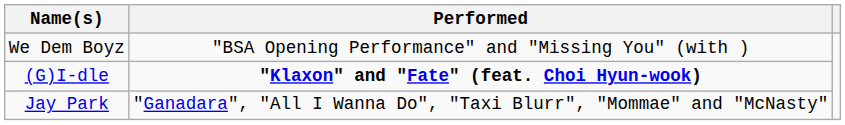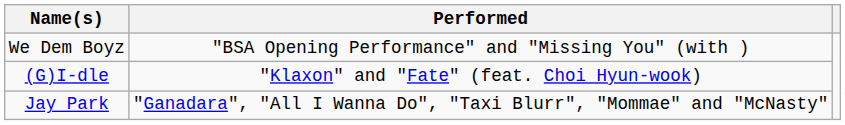(481, 76) bold -> (481, 76) normal
